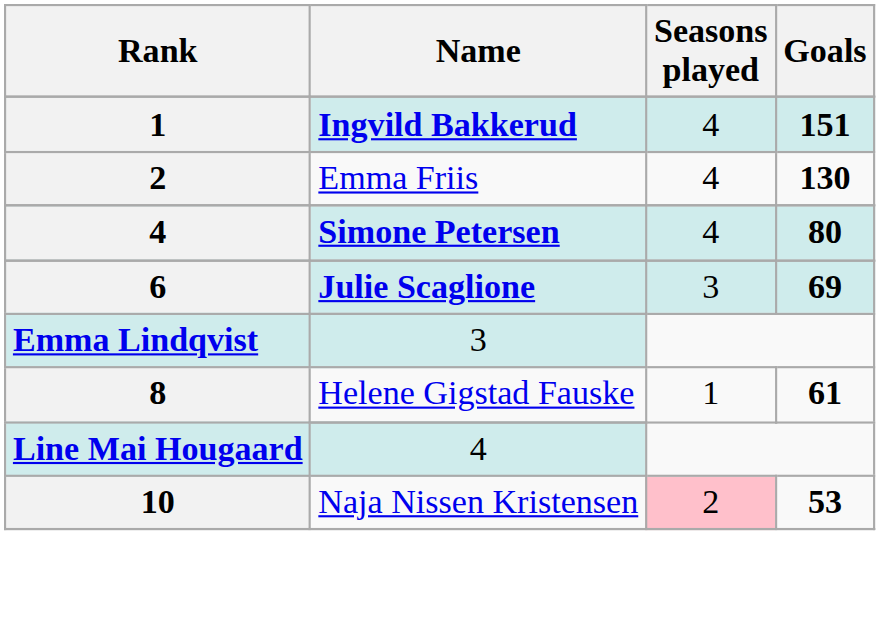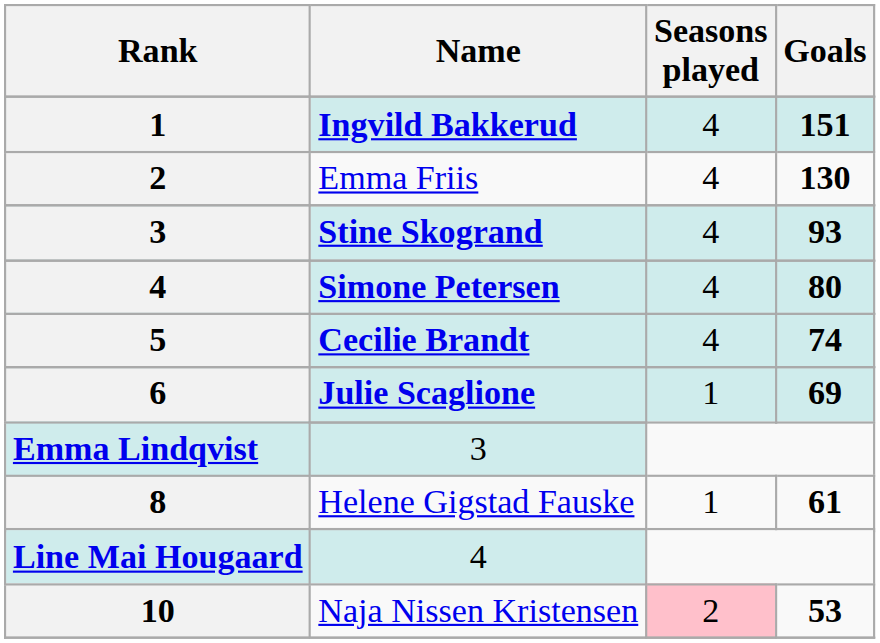+ row: (431, 232)
+ row: (424, 340)
(711, 286) 3 -> (711, 394) 1
